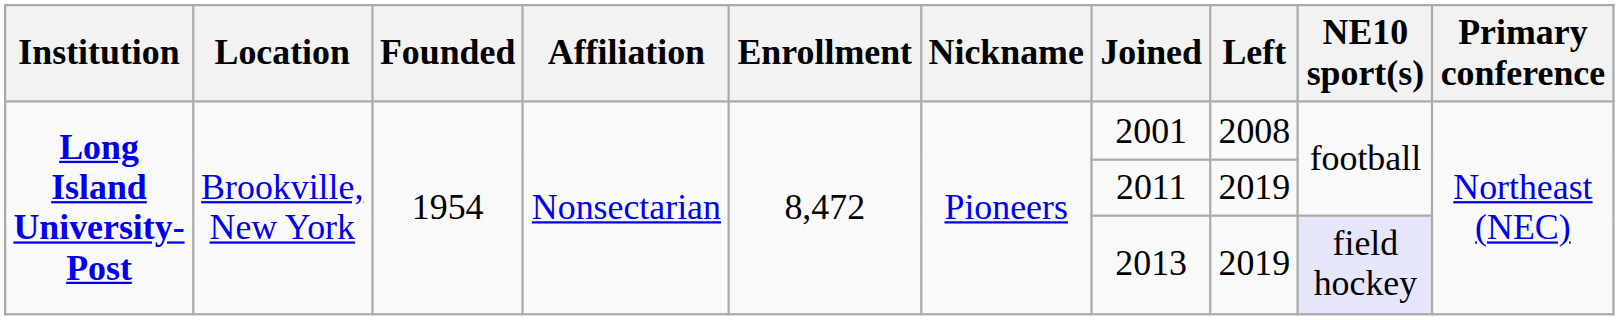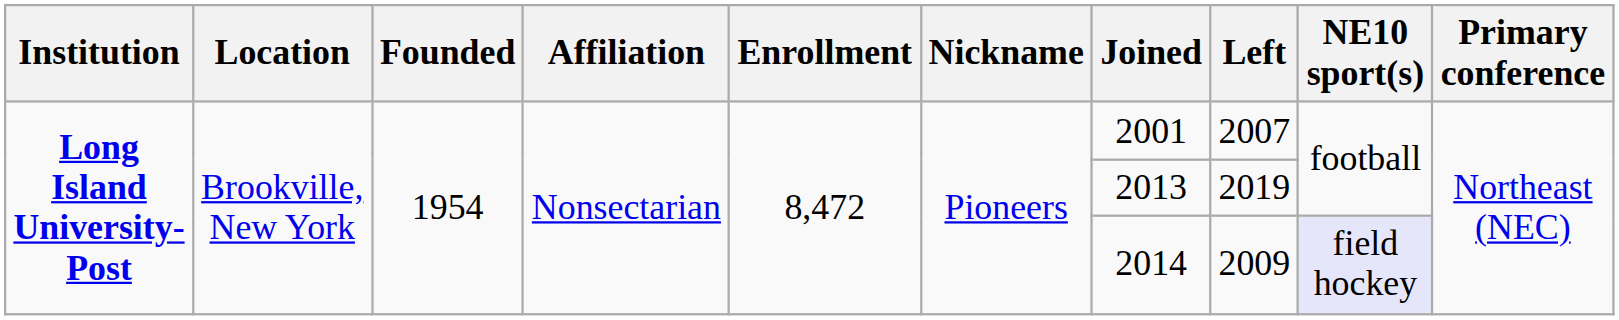(1254, 130) 2008 -> (1254, 130) 2007
(1151, 186) 2011 -> (1151, 186) 2013
(1151, 263) 2013 -> (1151, 263) 2014
(1254, 263) 2019 -> (1254, 263) 2009
